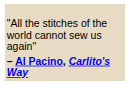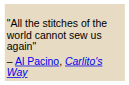(58, 67) bold -> (55, 67) normal
